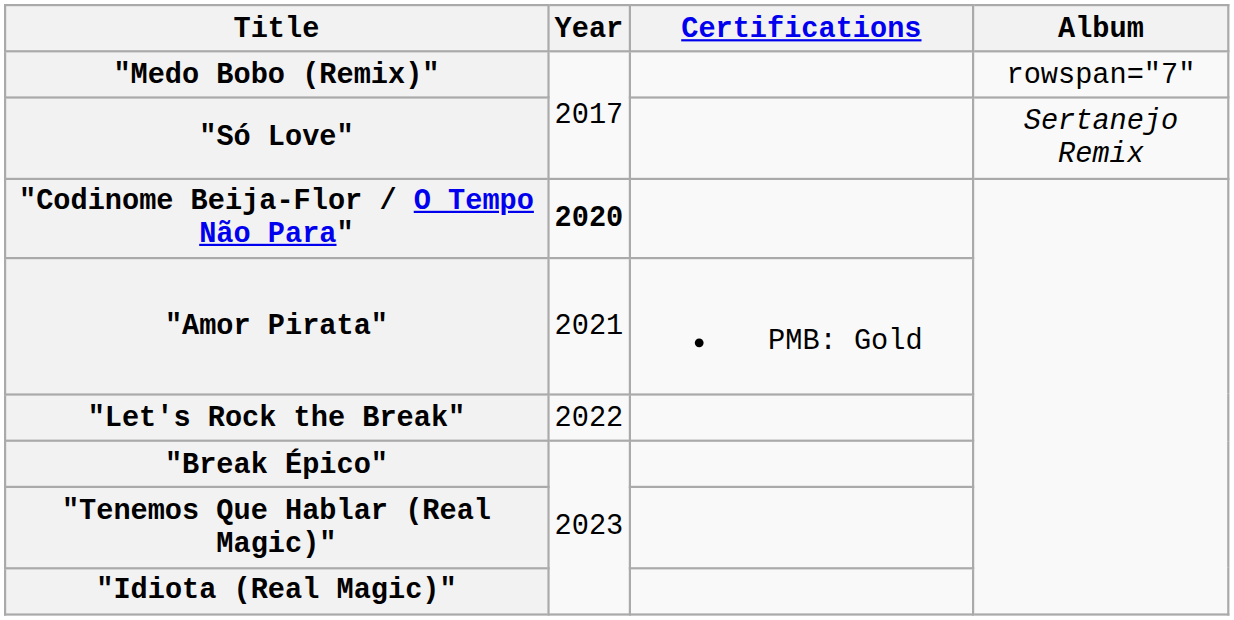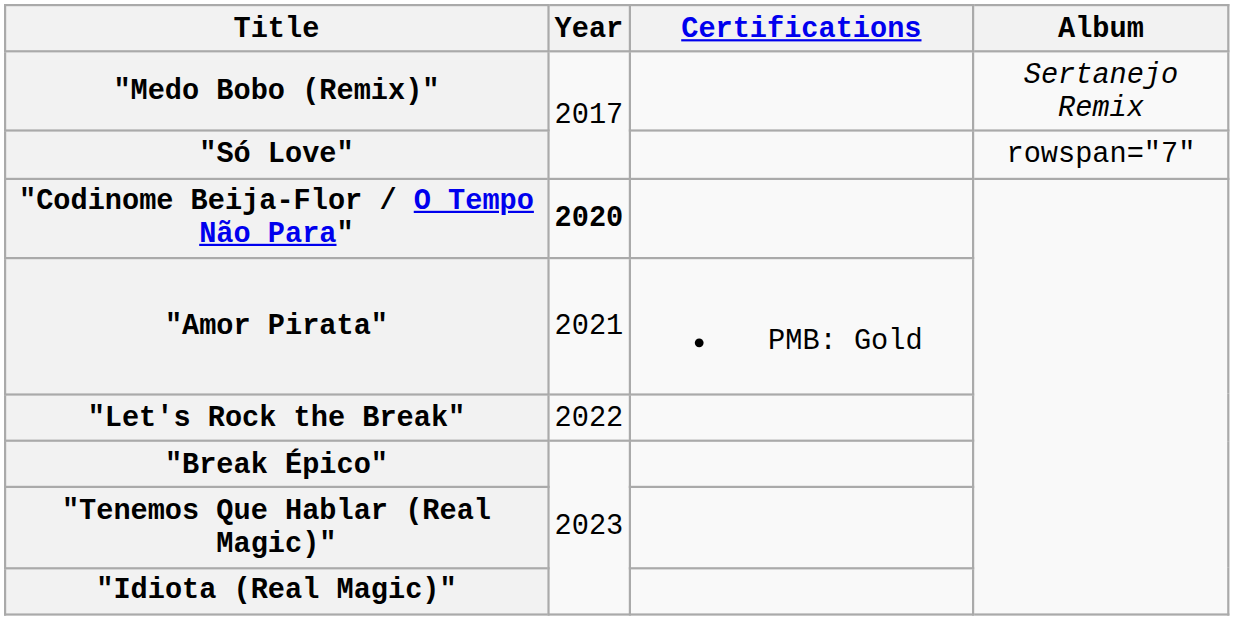(1101, 75) rowspan="7" -> (1101, 92) Sertanejo Remix
(1101, 138) Sertanejo Remix -> (1101, 155) rowspan="7"
